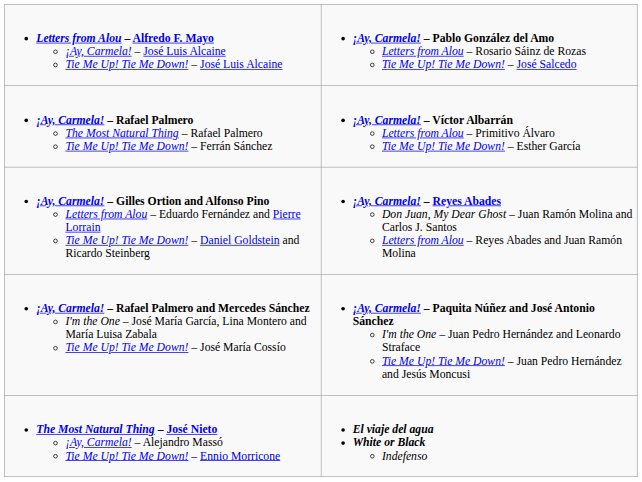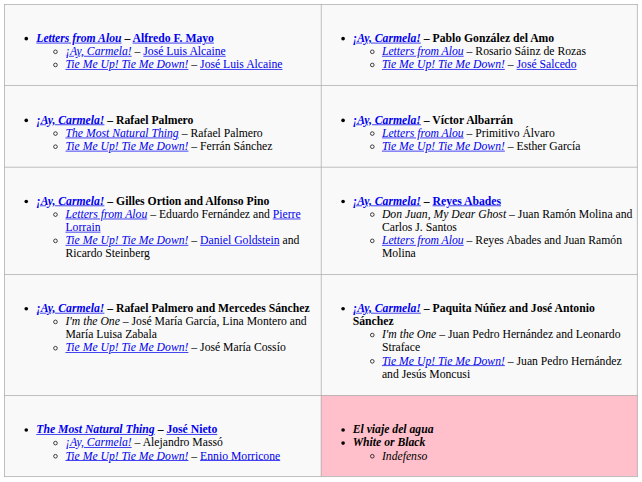(479, 443) no background -> (479, 443) pink background
